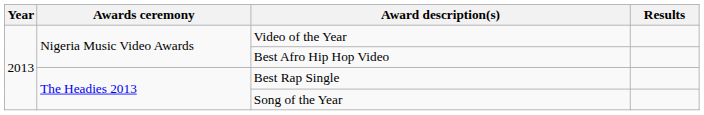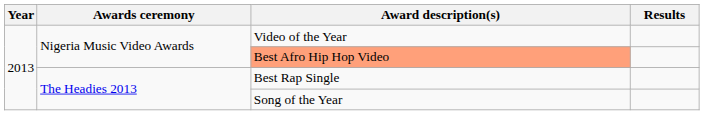(322, 57) no background -> (322, 57) lightsalmon background
